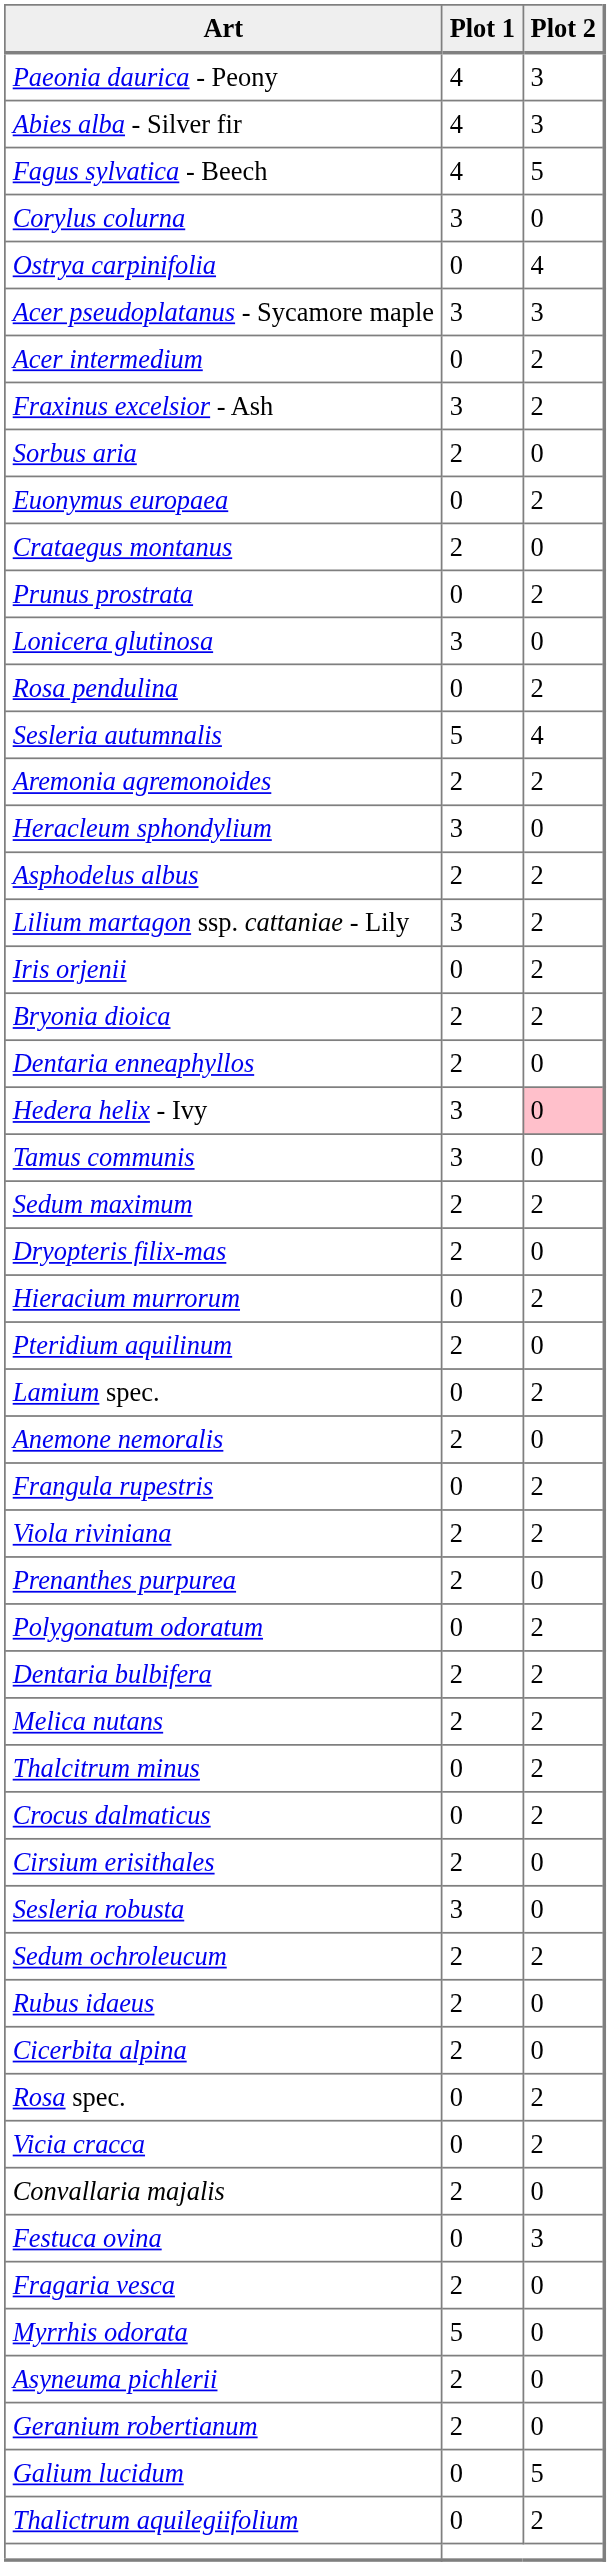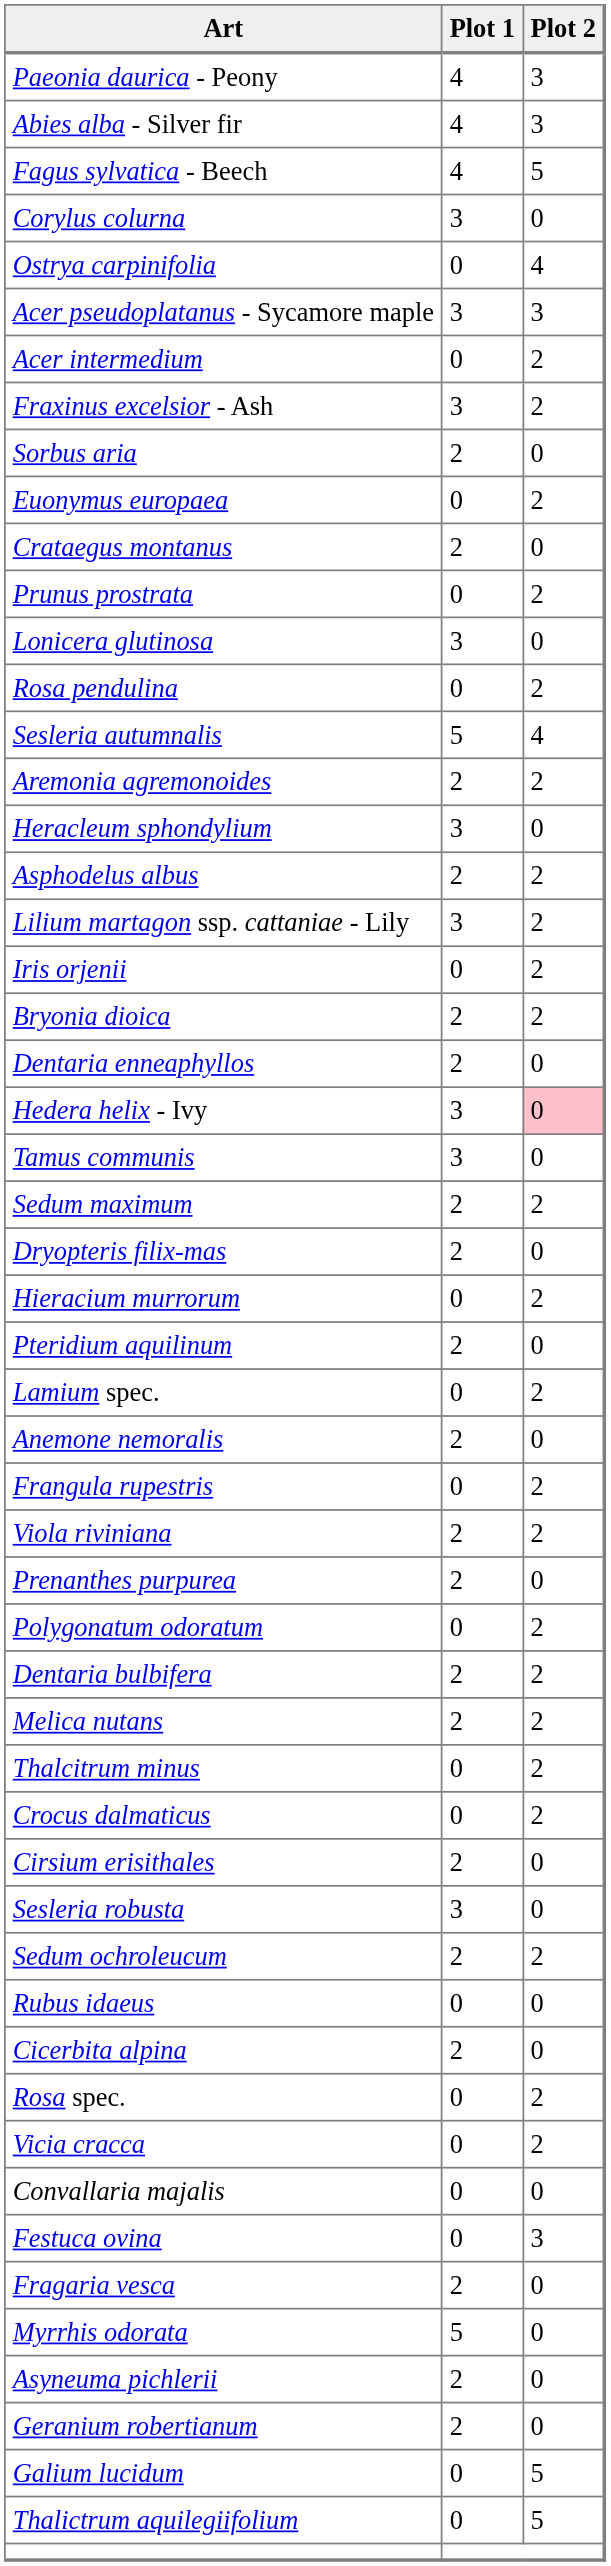(456, 2002) 2 -> (456, 2002) 0
(456, 2190) 2 -> (456, 2190) 0
(537, 2519) 2 -> (537, 2519) 5
